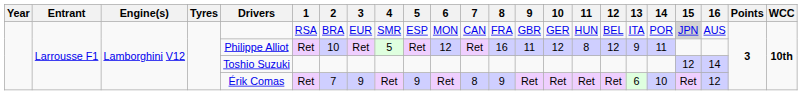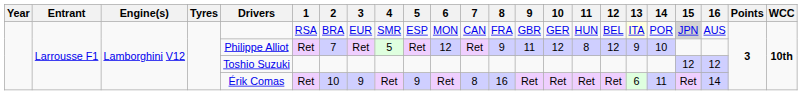(637, 30) no background -> (637, 30) lightyellow background
(333, 47) 10 -> (333, 47) 7
(502, 47) 16 -> (502, 47) 9
(661, 47) 11 -> (661, 47) 10
(715, 64) 14 -> (715, 64) 12
(333, 82) 7 -> (333, 82) 10
(502, 82) 9 -> (502, 82) 16
(661, 82) 10 -> (661, 82) 11
(715, 82) 12 -> (715, 82) 14
